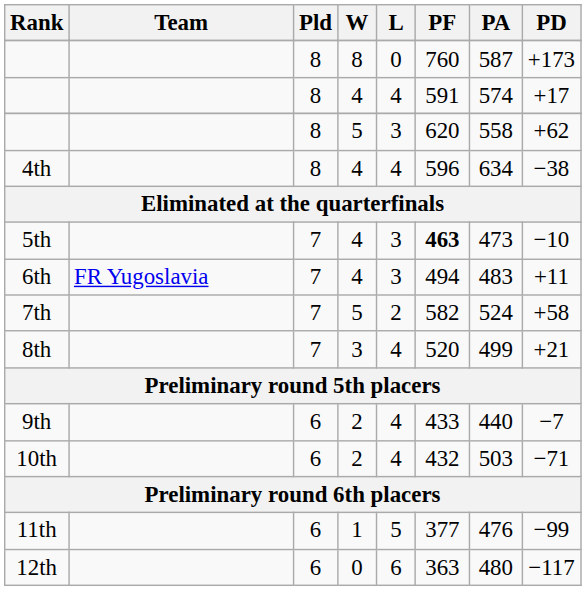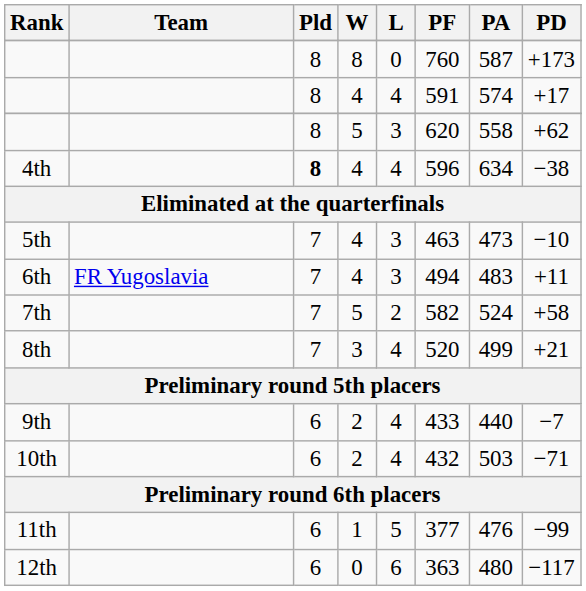(316, 167) normal -> (316, 167) bold
(442, 240) bold -> (442, 240) normal
